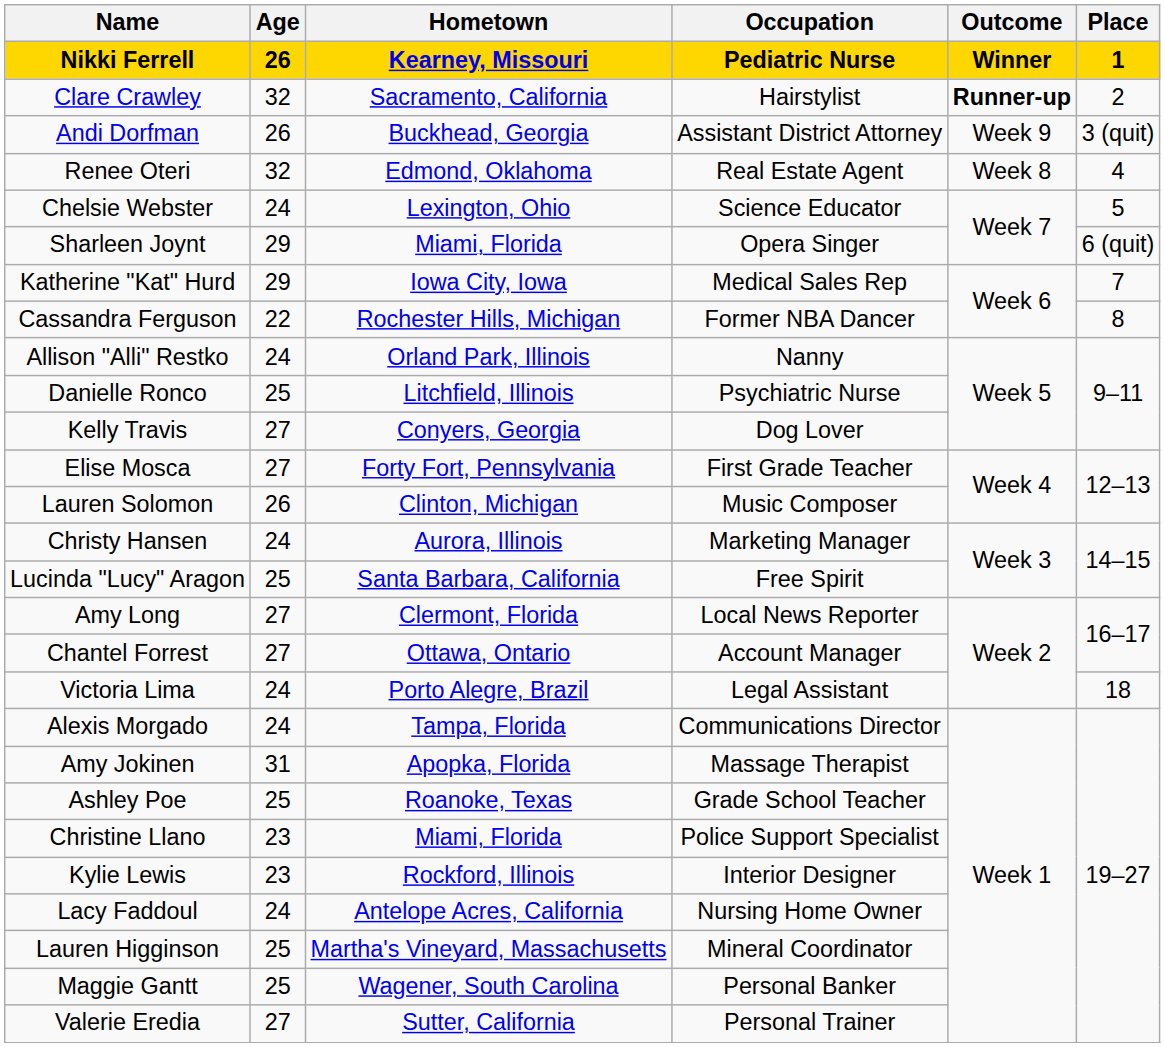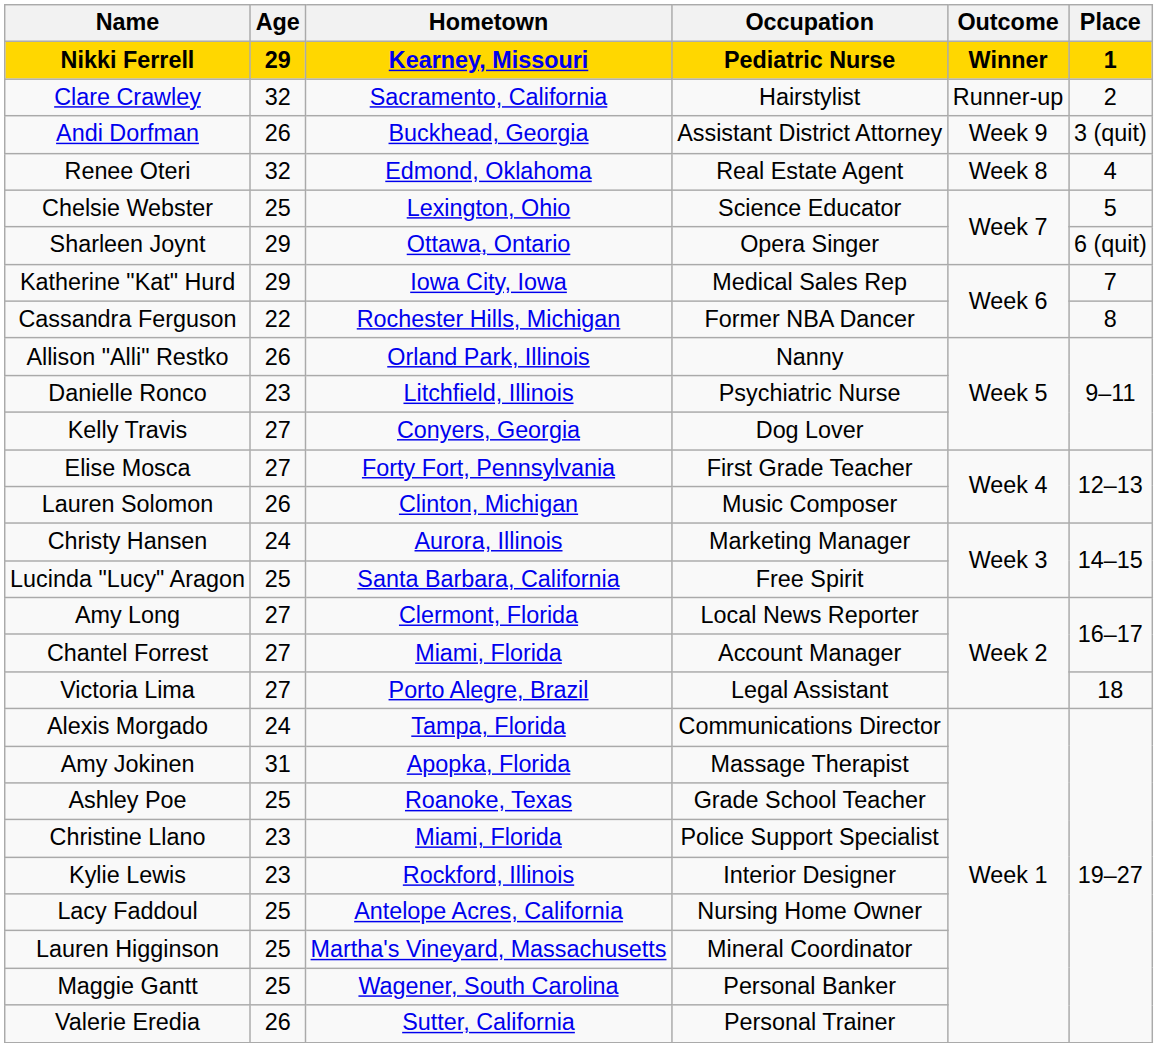(278, 60) 26 -> (278, 60) 29
(1012, 97) bold -> (1008, 97) normal
(278, 208) 24 -> (278, 208) 25
(489, 245) Miami, Florida -> (489, 245) Ottawa, Ontario
(278, 356) 24 -> (278, 356) 26
(278, 393) 25 -> (278, 393) 23
(489, 652) Ottawa, Ontario -> (489, 652) Miami, Florida
(278, 689) 24 -> (278, 689) 27
(278, 912) 24 -> (278, 912) 25
(278, 1023) 27 -> (278, 1023) 26
